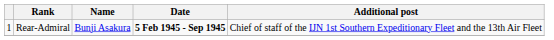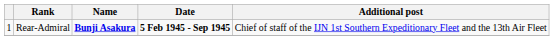(102, 27) normal -> (105, 27) bold
